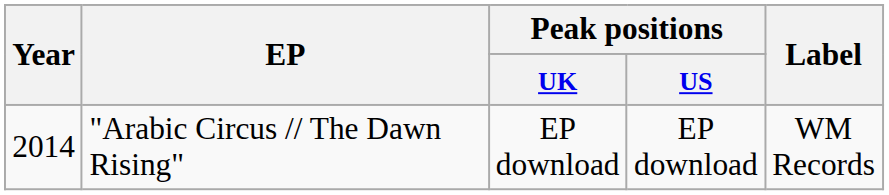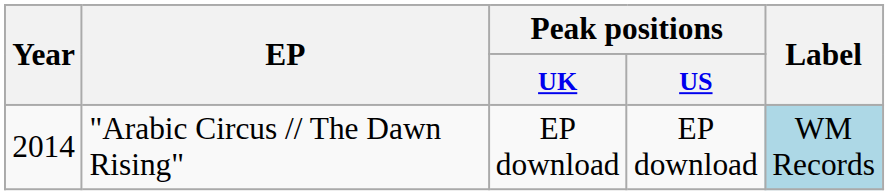(824, 146) no background -> (824, 146) lightblue background
